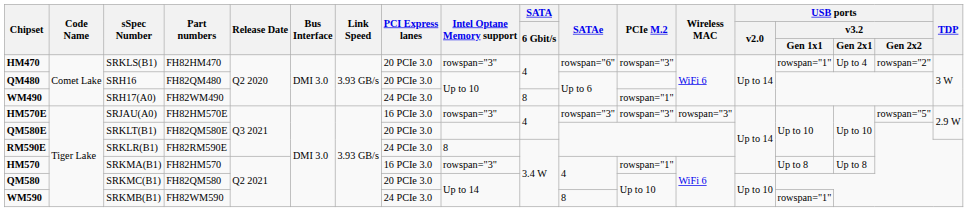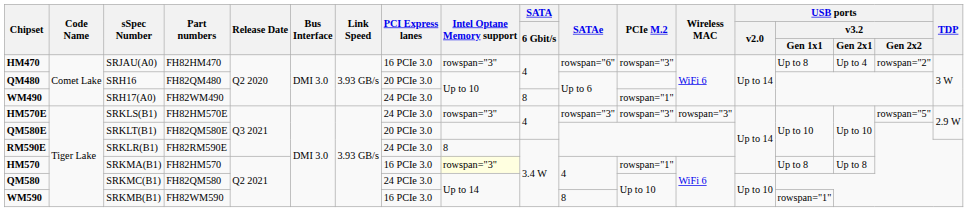(132, 63) SRKLS(B1) -> (132, 63) SRJAU(A0)
(408, 63) 20 PCIe 3.0 -> (408, 63) 16 PCIe 3.0
(804, 63) rowspan="1" -> (793, 63) Up to 8
(132, 114) SRJAU(A0) -> (132, 114) SRKLS(B1)
(408, 114) 16 PCIe 3.0 -> (408, 114) 24 PCIe 3.0
(470, 165) no background -> (470, 165) lightyellow background
(408, 181) 20 PCIe 3.0 -> (408, 181) 24 PCIe 3.0
(408, 198) 24 PCIe 3.0 -> (408, 198) 16 PCIe 3.0
